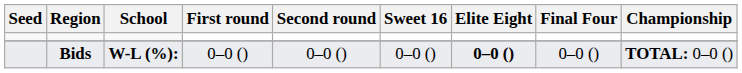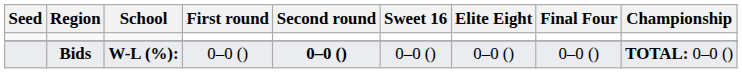(326, 54) normal -> (326, 54) bold
(494, 54) bold -> (494, 54) normal
